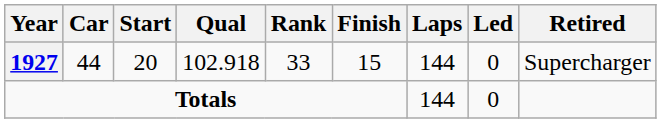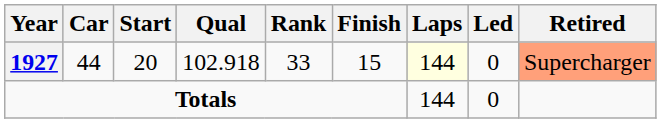(437, 61) no background -> (437, 61) lightyellow background
(587, 61) no background -> (587, 61) lightsalmon background
